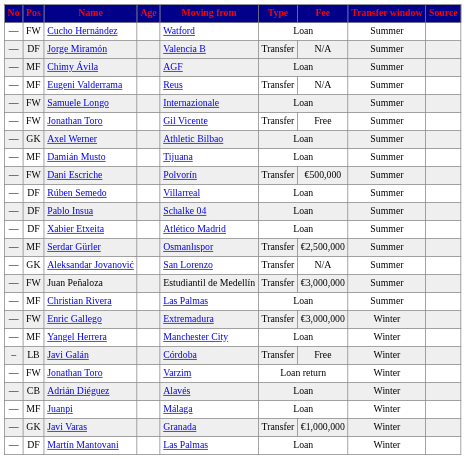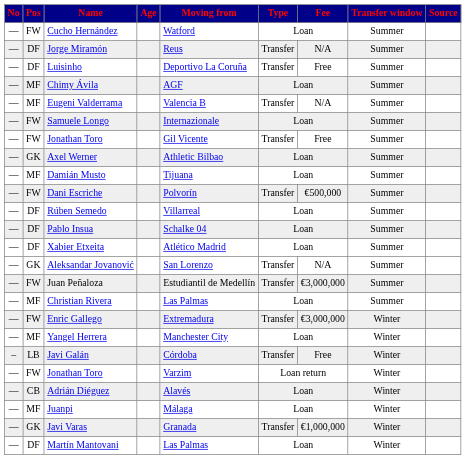(185, 49) Valencia B -> (173, 49) Reus
+ row: (33, 67)
(173, 85) Reus -> (185, 103) Valencia B
- row: (33, 247)
